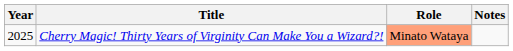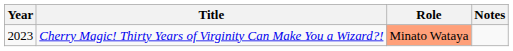(20, 35) 2025 -> (20, 35) 2023
